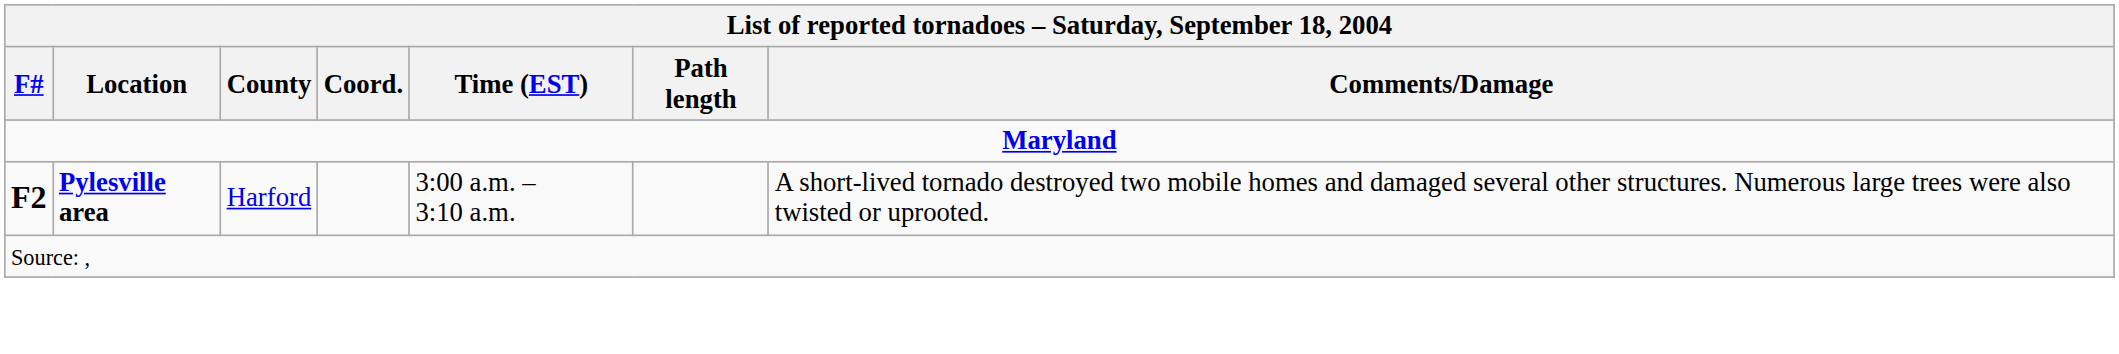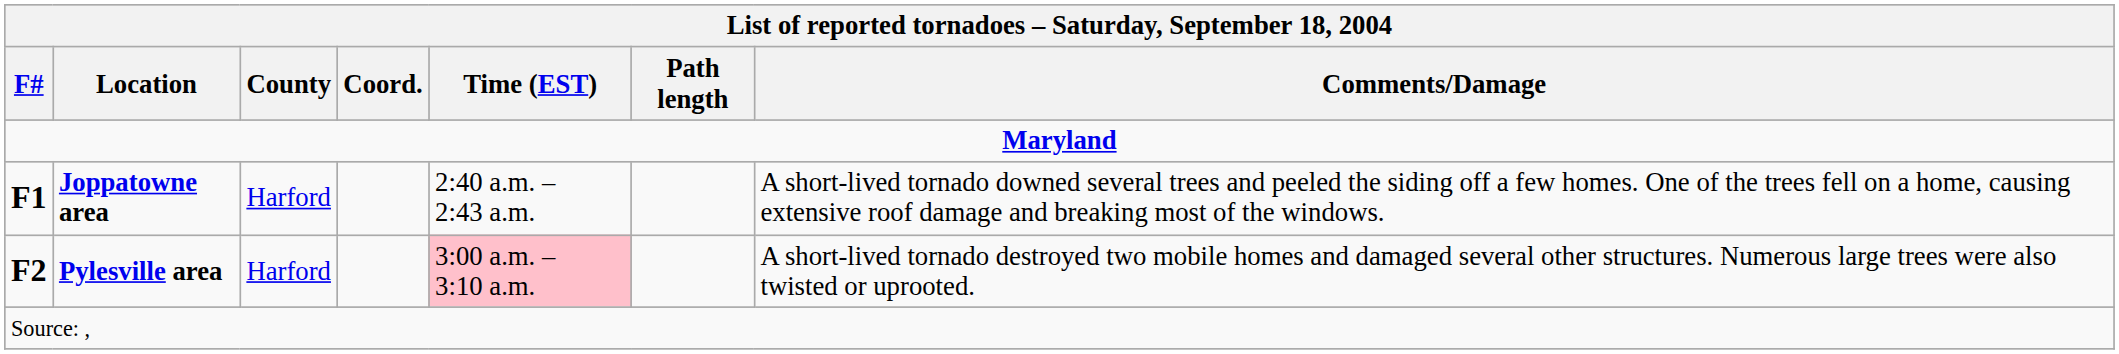+ row: (29, 197)
(476, 197) no background -> (495, 270) pink background
